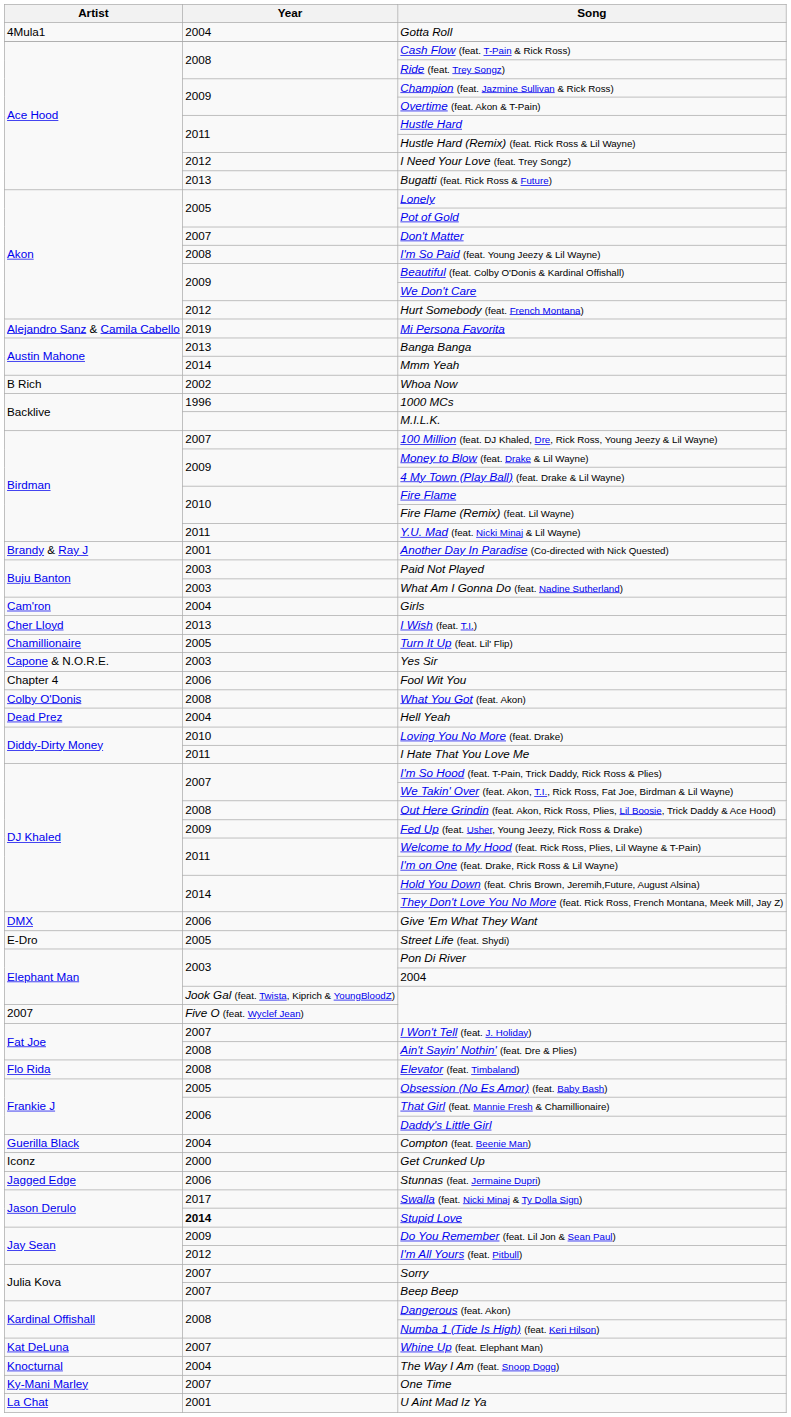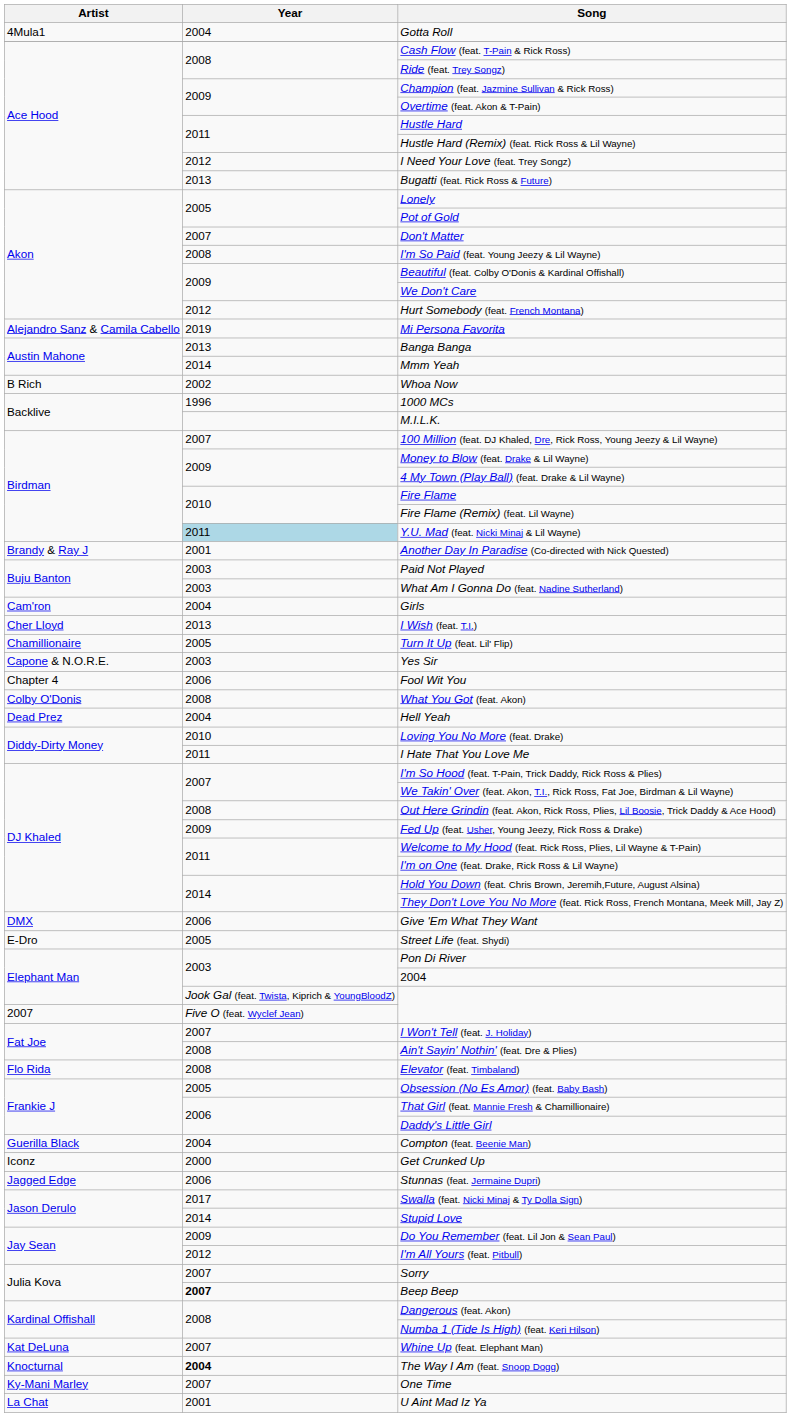(198, 532) no background -> (198, 532) lightblue background
(198, 1217) bold -> (198, 1217) normal
(198, 1291) normal -> (198, 1291) bold
(198, 1365) normal -> (198, 1365) bold
